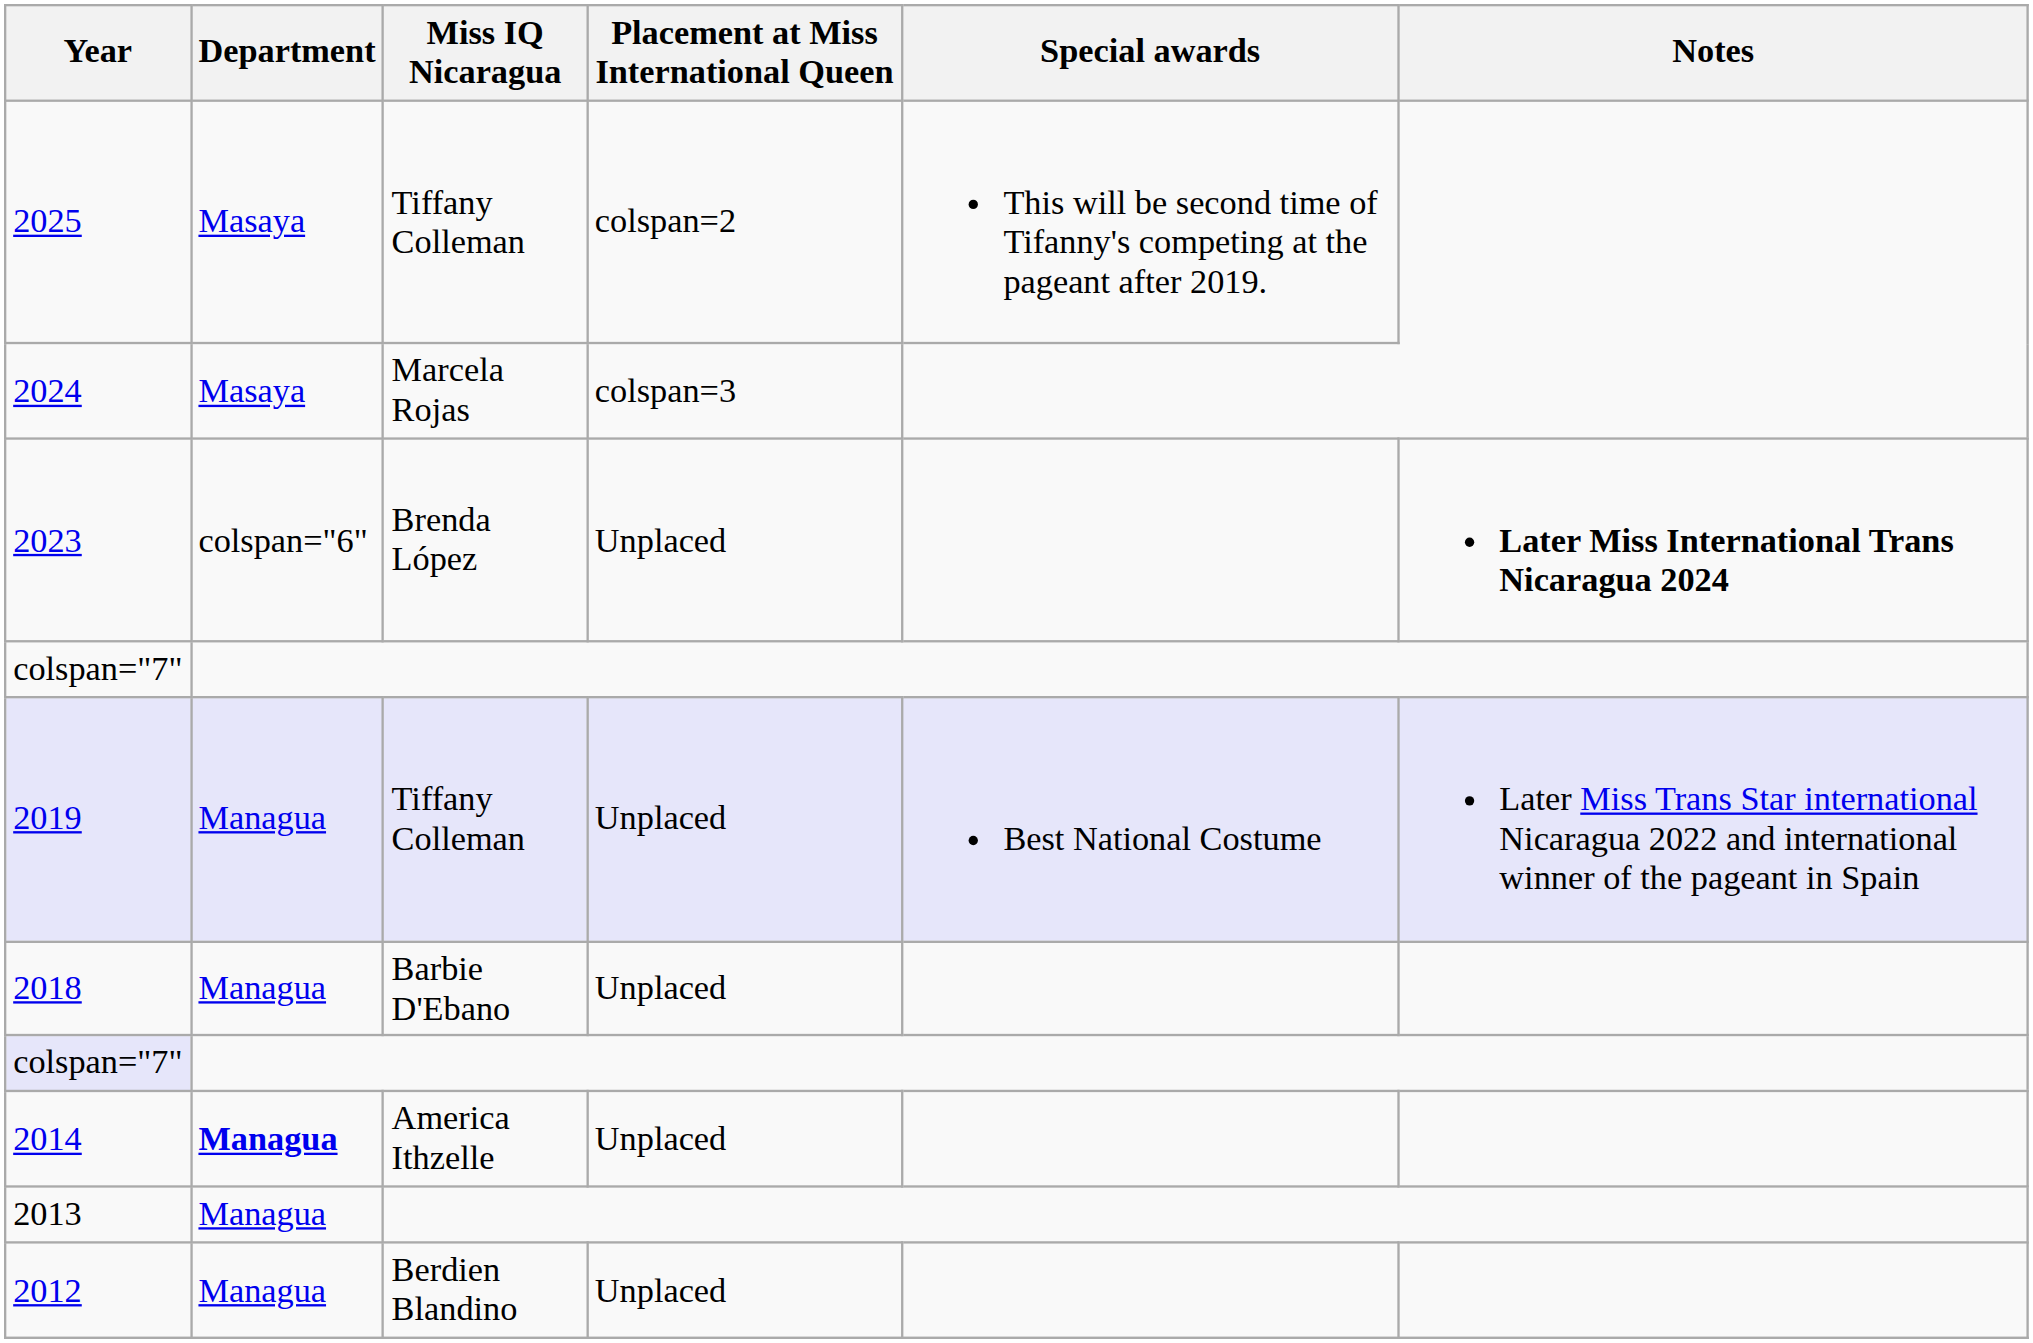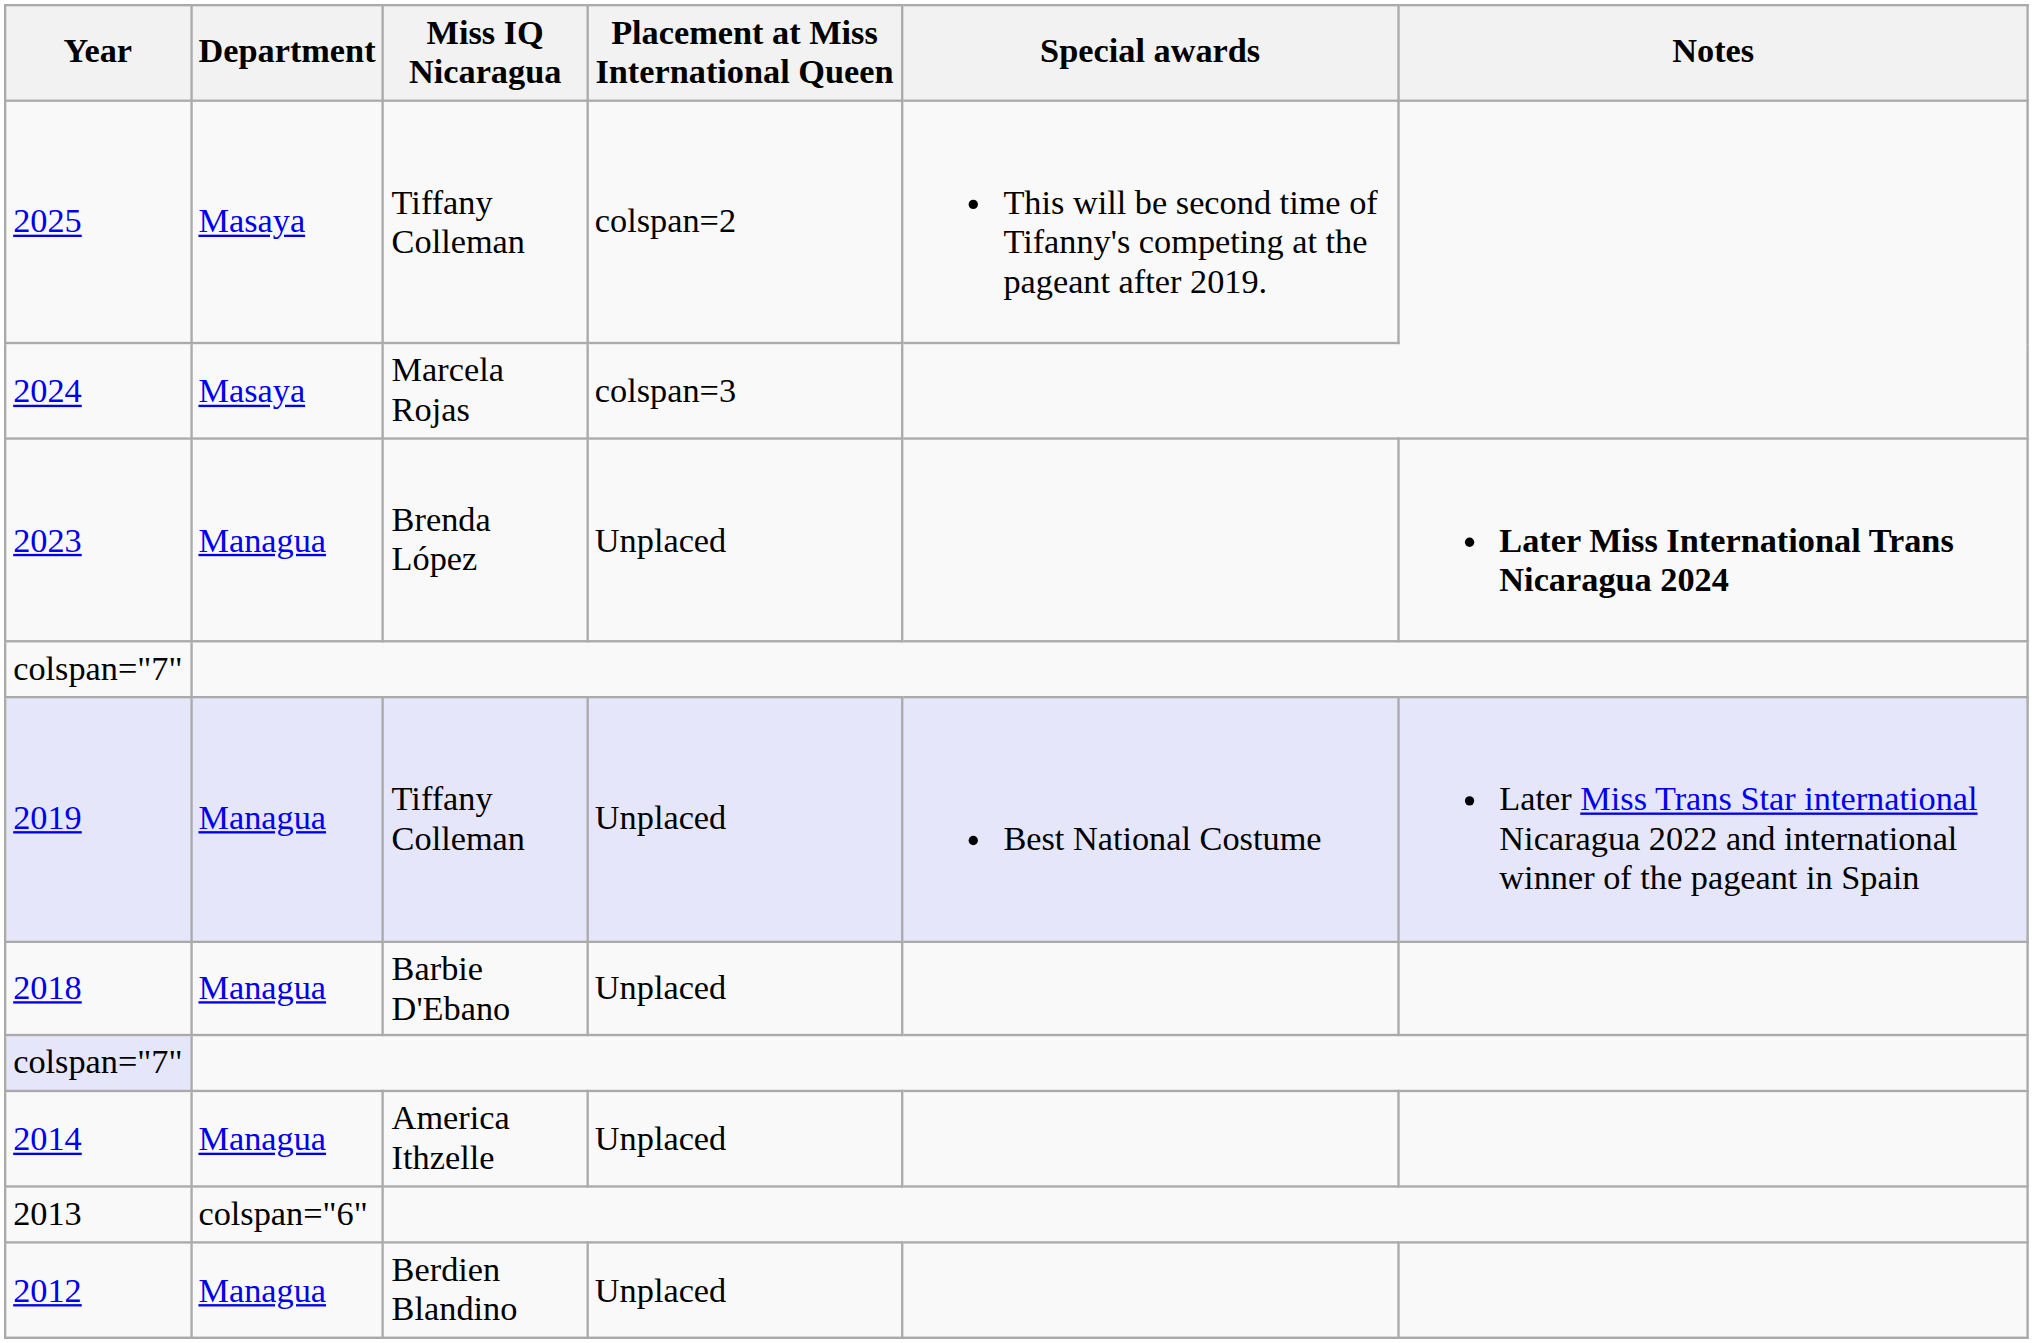(283, 539) colspan="6" -> (262, 539) Managua
(268, 1138) bold -> (262, 1138) normal
(262, 1213) Managua -> (283, 1213) colspan="6"
